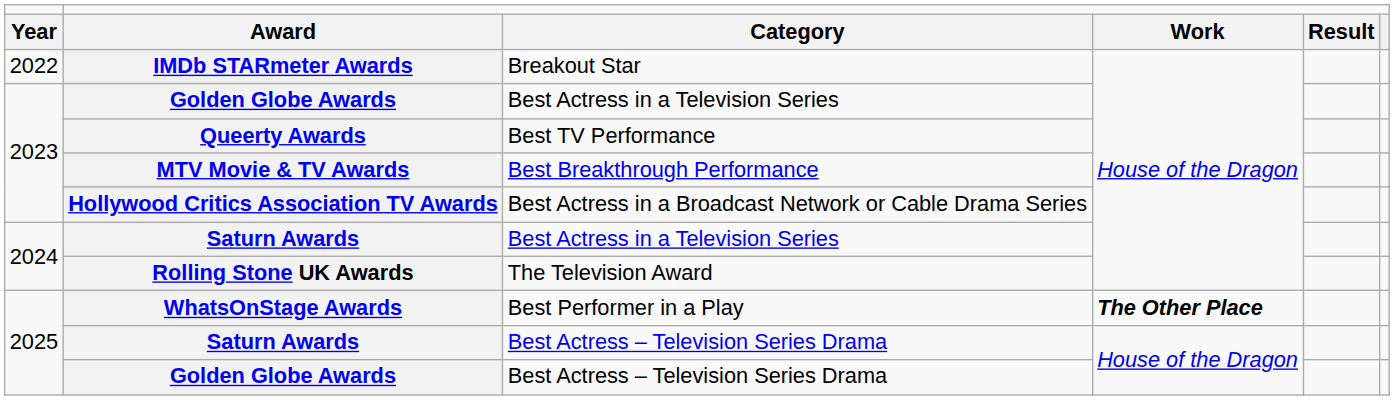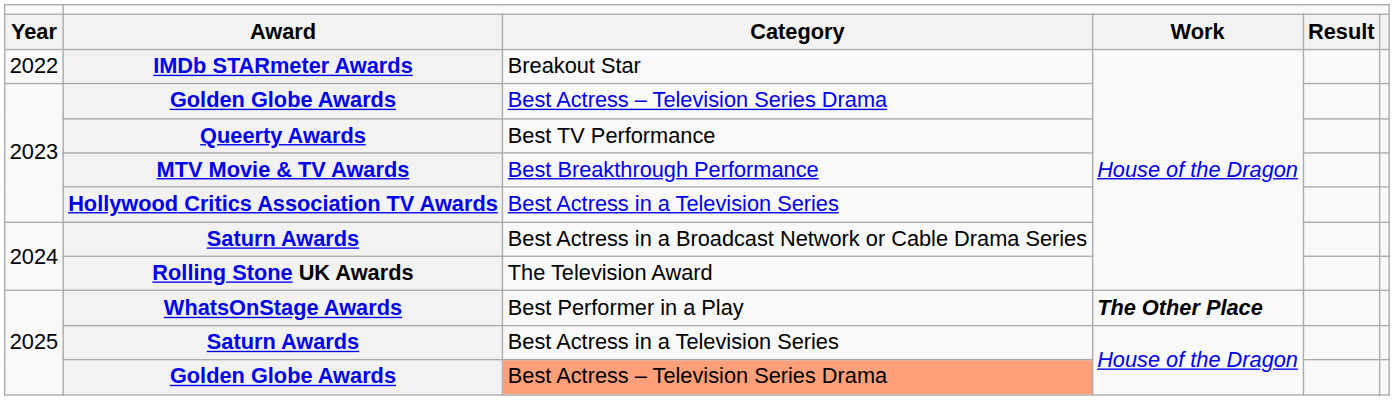(673, 100) Best Actress in a Television Series -> (697, 100) Best Actress – Television Series Drama
(797, 204) Best Actress in a Broadcast Network or Cable Drama Series -> (673, 204) Best Actress in a Television Series
(673, 238) Best Actress in a Television Series -> (797, 238) Best Actress in a Broadcast Network or Cable Drama Series
(697, 342) Best Actress – Television Series Drama -> (673, 342) Best Actress in a Television Series
(697, 376) no background -> (697, 376) lightsalmon background
